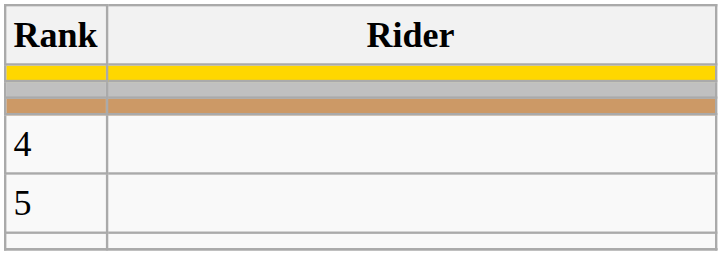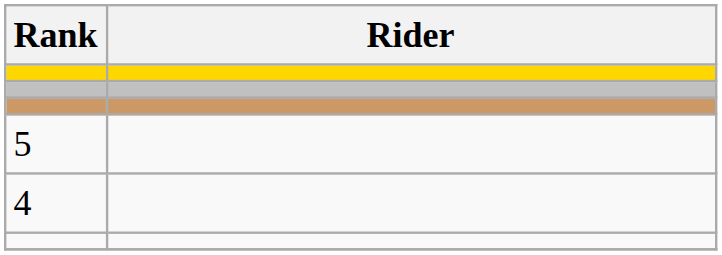(23, 143) 4 -> (23, 143) 5
(23, 203) 5 -> (23, 203) 4
